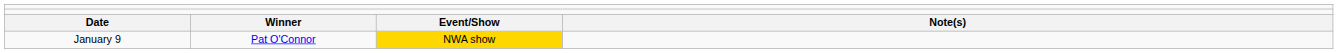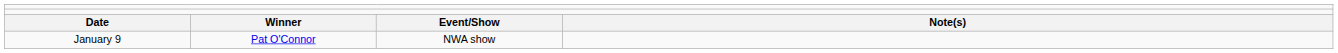(469, 39) gold background -> (469, 39) no background
